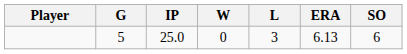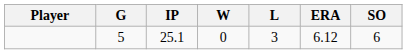(172, 37) 25.0 -> (172, 37) 25.1
(326, 37) 6.13 -> (326, 37) 6.12
